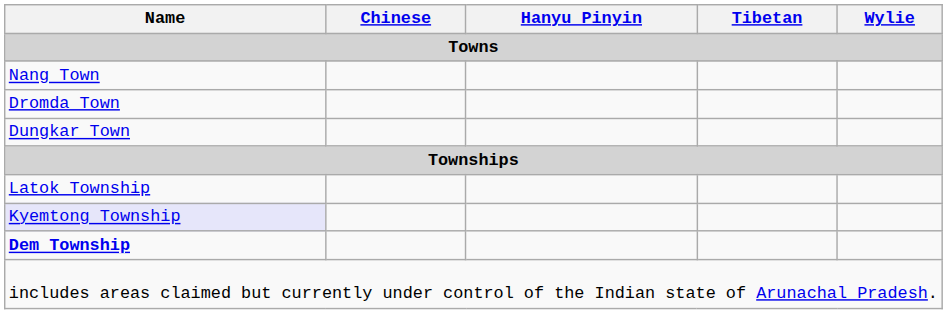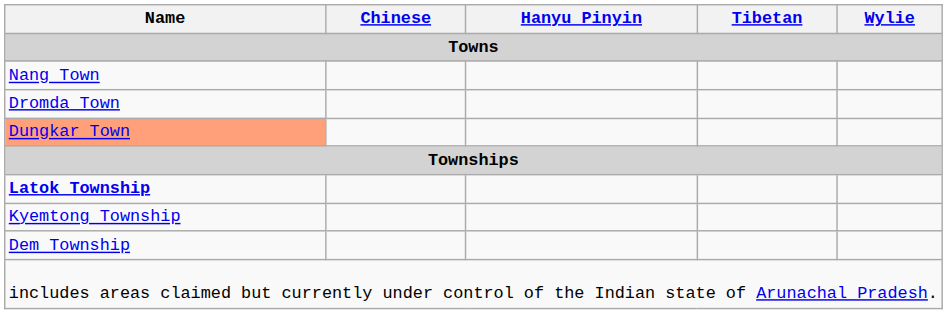(69, 132) no background -> (69, 132) lightsalmon background
(79, 188) normal -> (79, 188) bold
(95, 217) lavender background -> (95, 217) no background
(69, 245) bold -> (69, 245) normal
